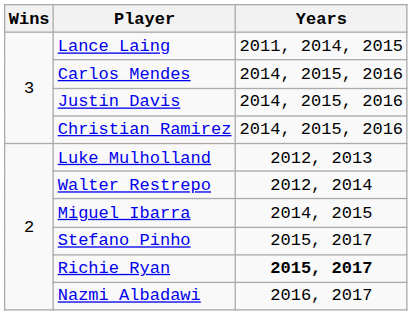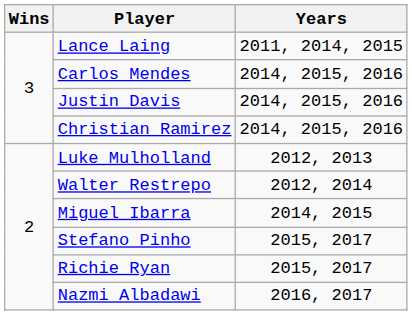(321, 268) bold -> (321, 268) normal
